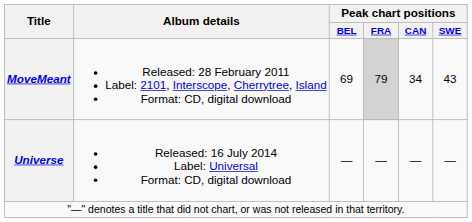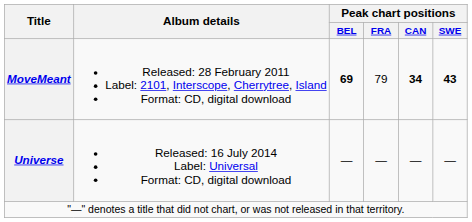(347, 79) normal -> (347, 79) bold
(381, 79) lightgrey background -> (381, 79) no background
(416, 79) normal -> (416, 79) bold
(450, 79) normal -> (450, 79) bold
